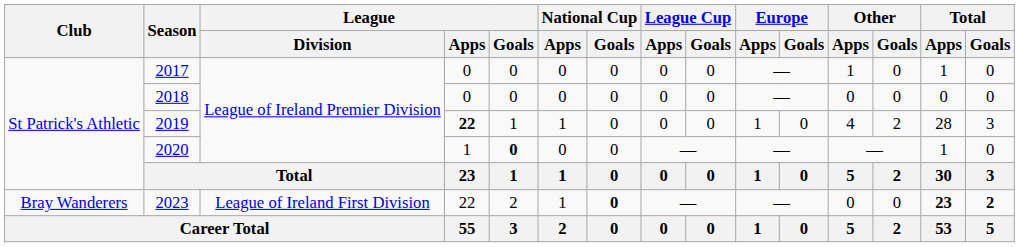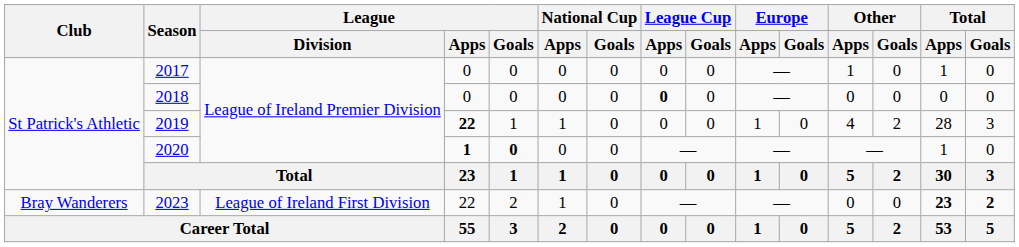(664, 96) normal -> (664, 96) bold
(467, 149) normal -> (467, 149) bold
(614, 202) bold -> (614, 202) normal
